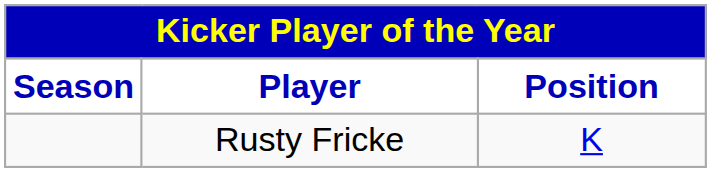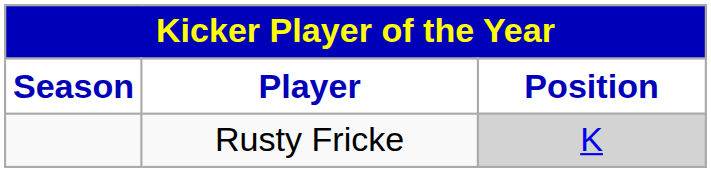(592, 139) no background -> (592, 139) lightgrey background
